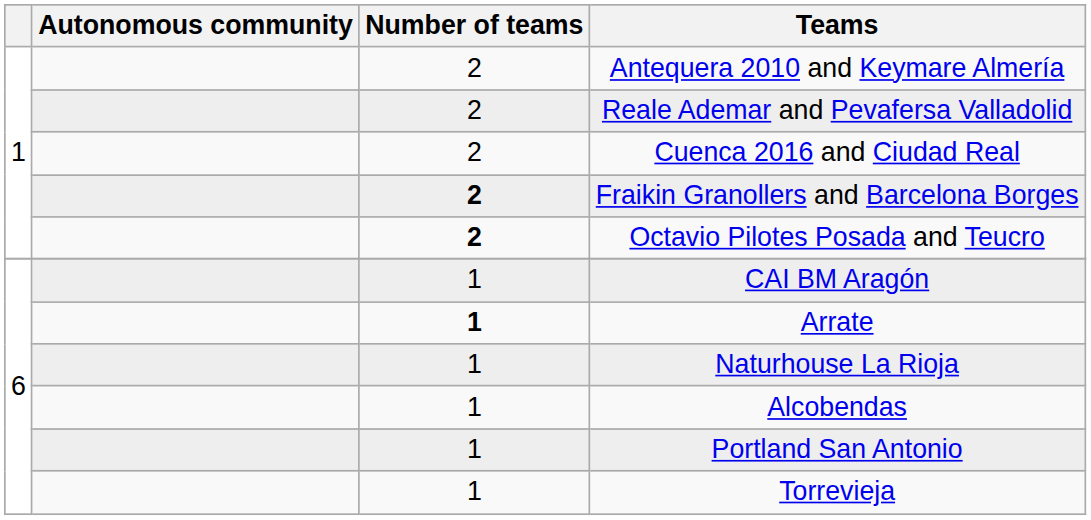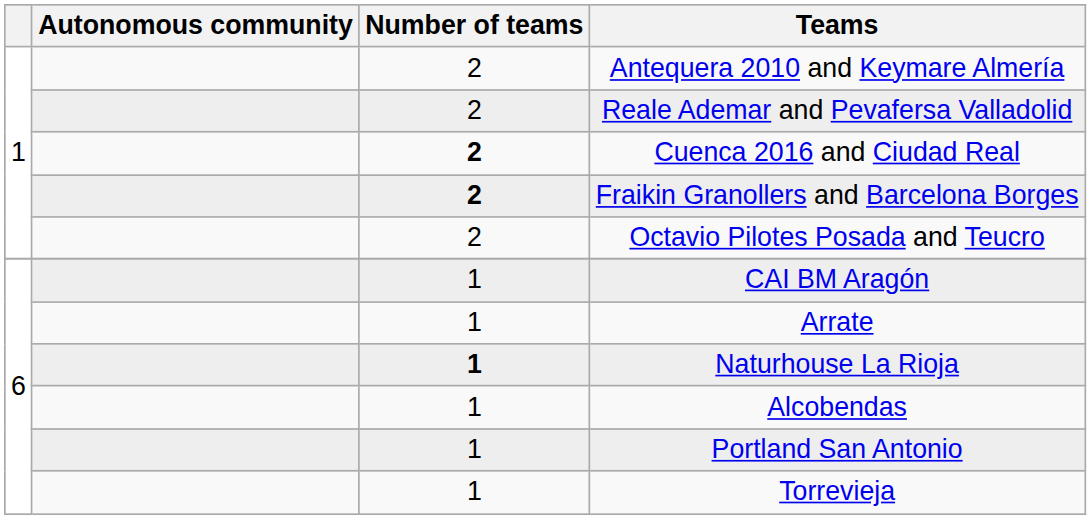(474, 152) normal -> (474, 152) bold
(474, 237) bold -> (474, 237) normal
(474, 322) bold -> (474, 322) normal
(474, 364) normal -> (474, 364) bold
